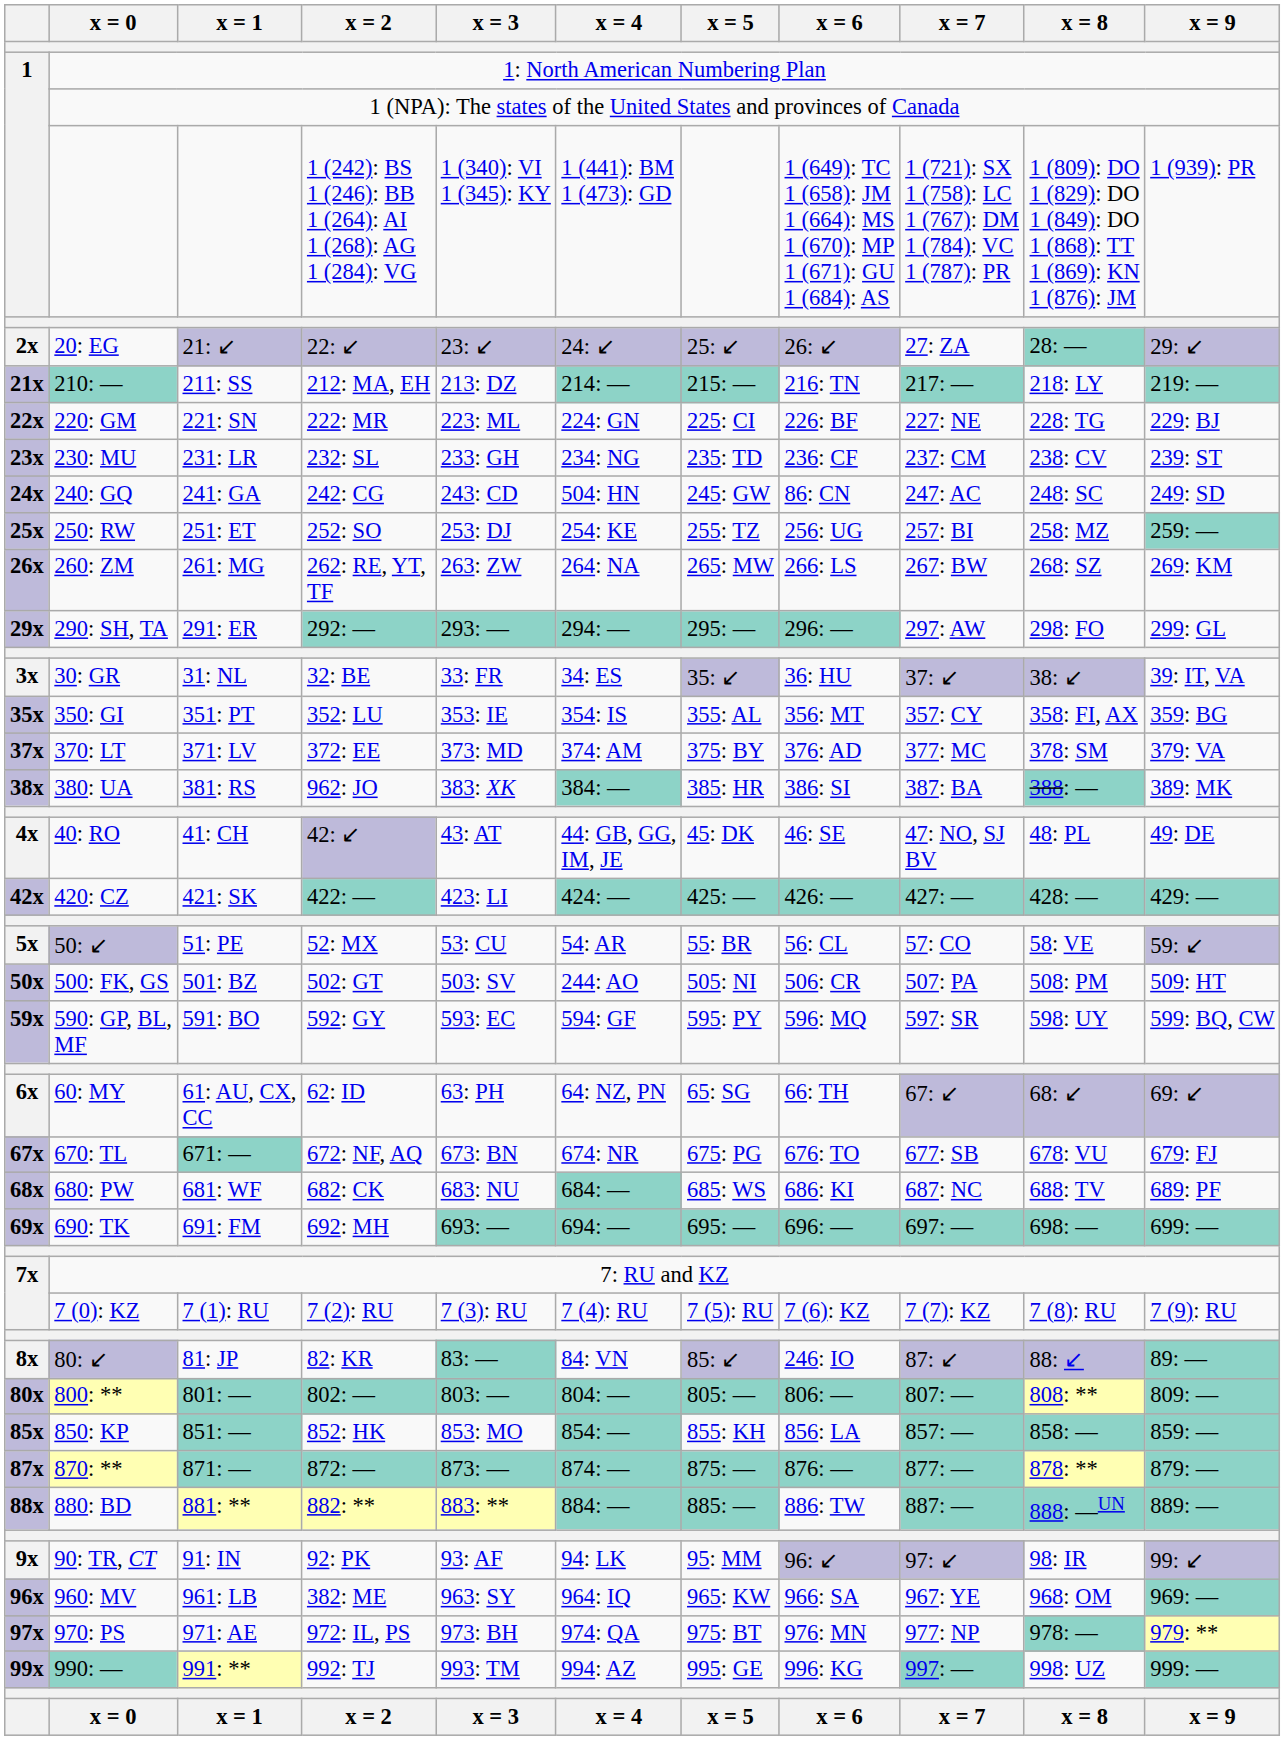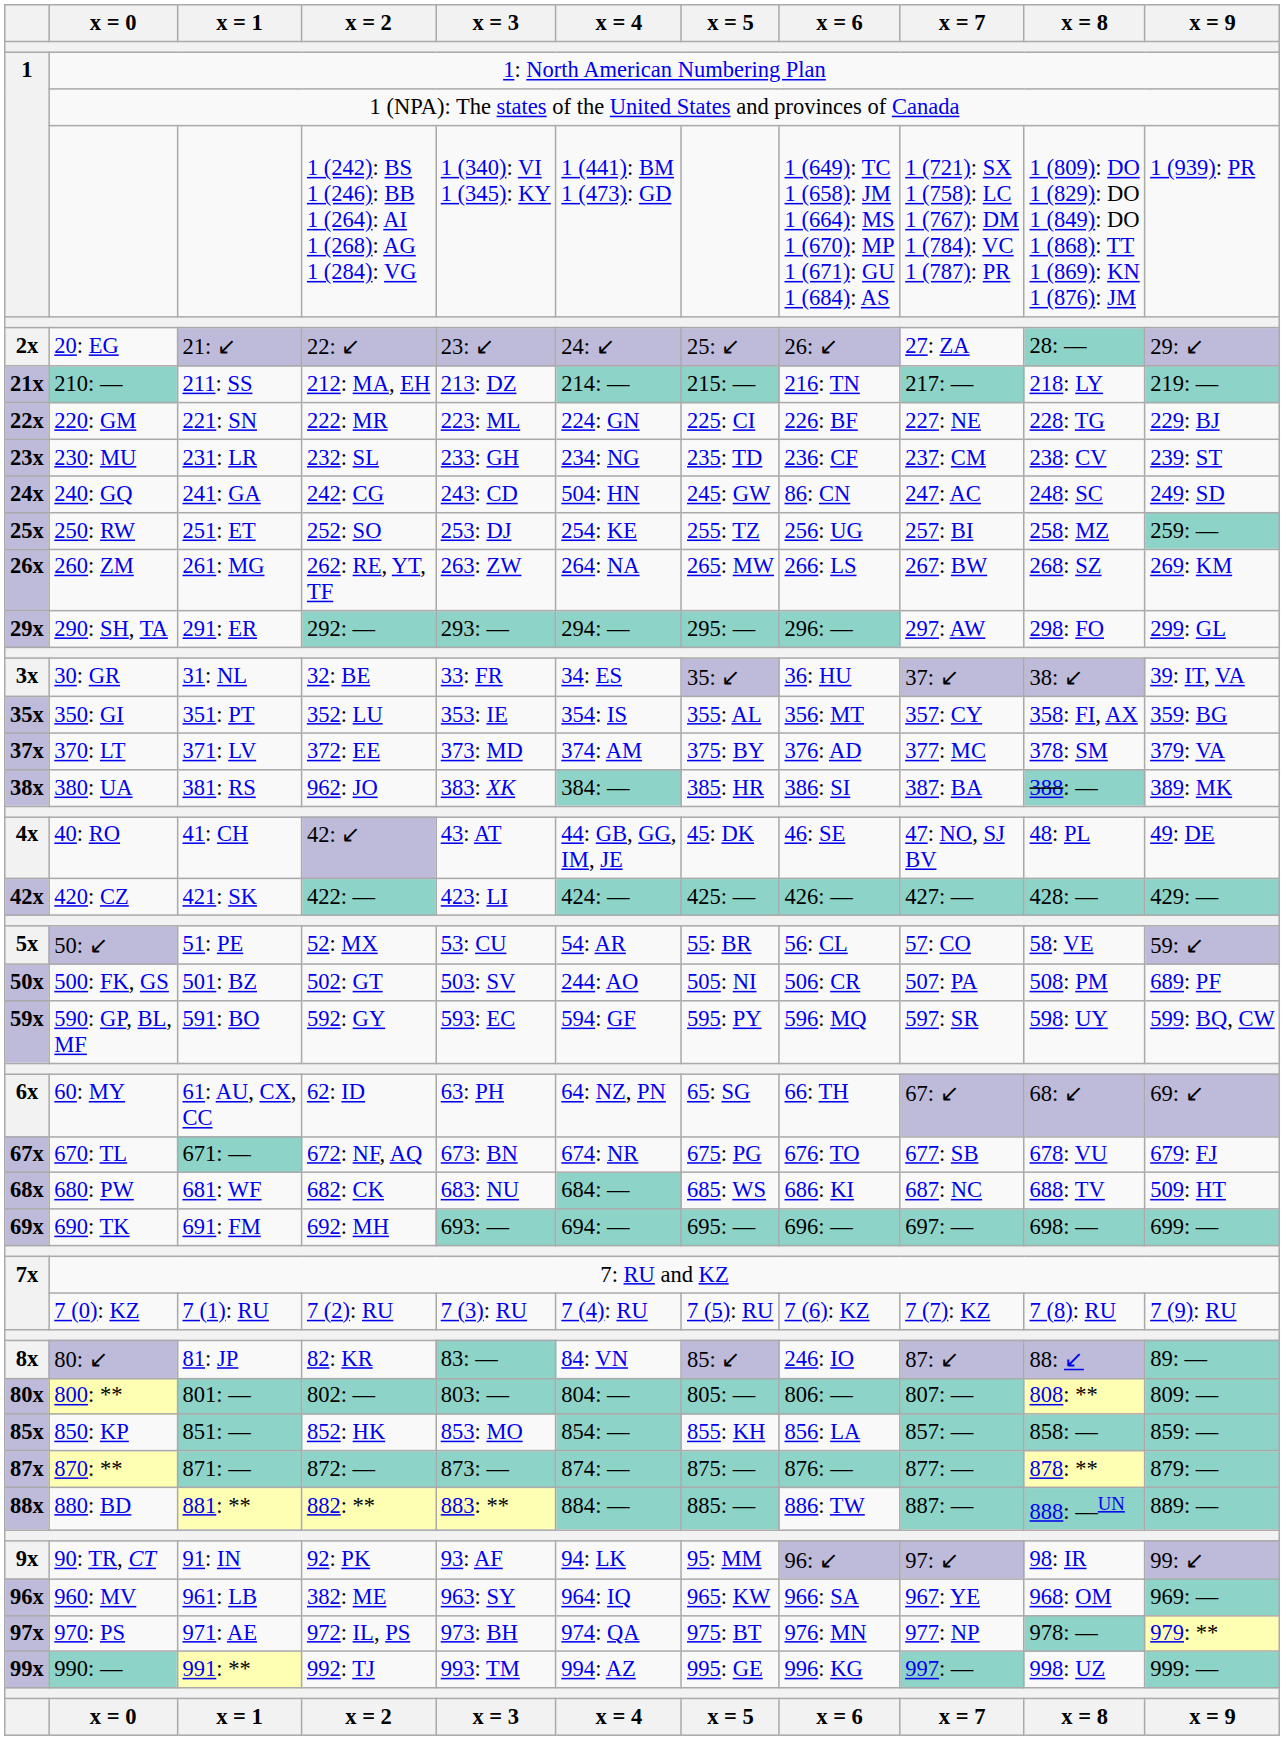(1188, 981) 509: HT -> (1186, 981) 689: PF
(1186, 1190) 689: PF -> (1188, 1190) 509: HT
